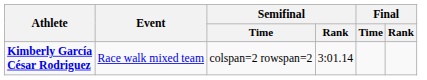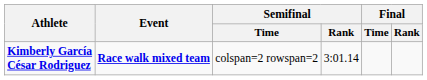(151, 58) normal -> (154, 58) bold
